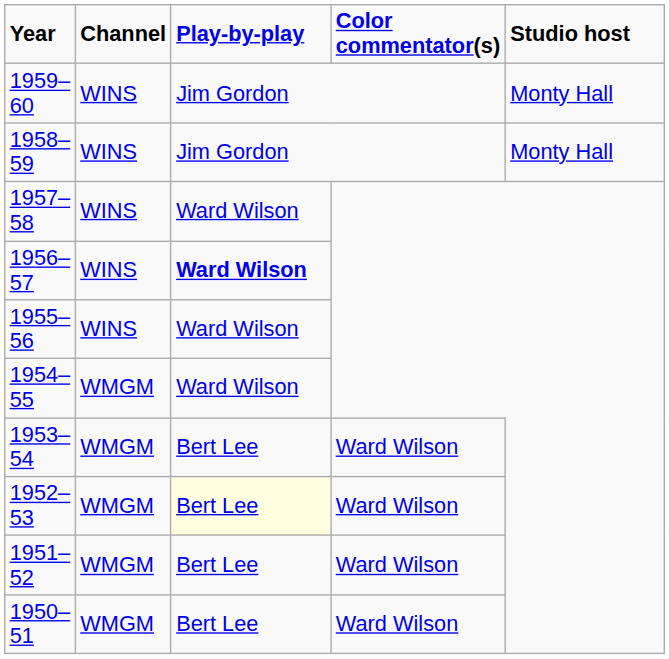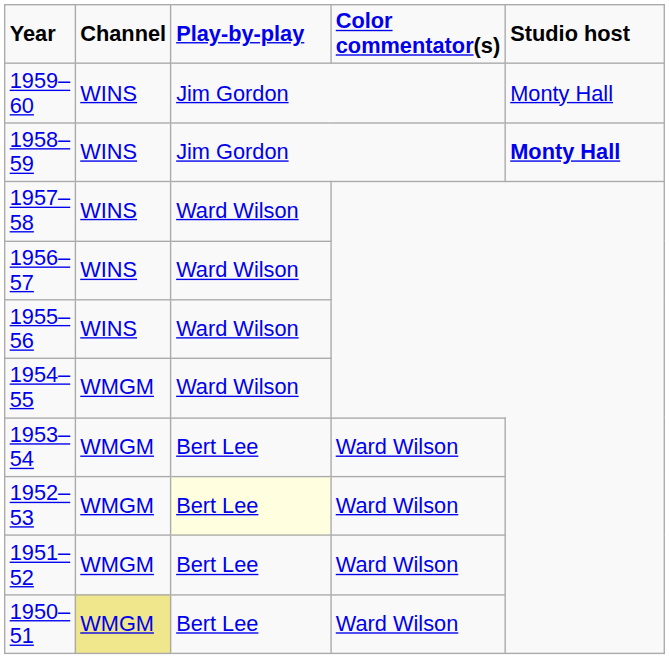(562, 151) normal -> (565, 151) bold
(242, 269) bold -> (237, 269) normal
(117, 623) no background -> (117, 623) khaki background
